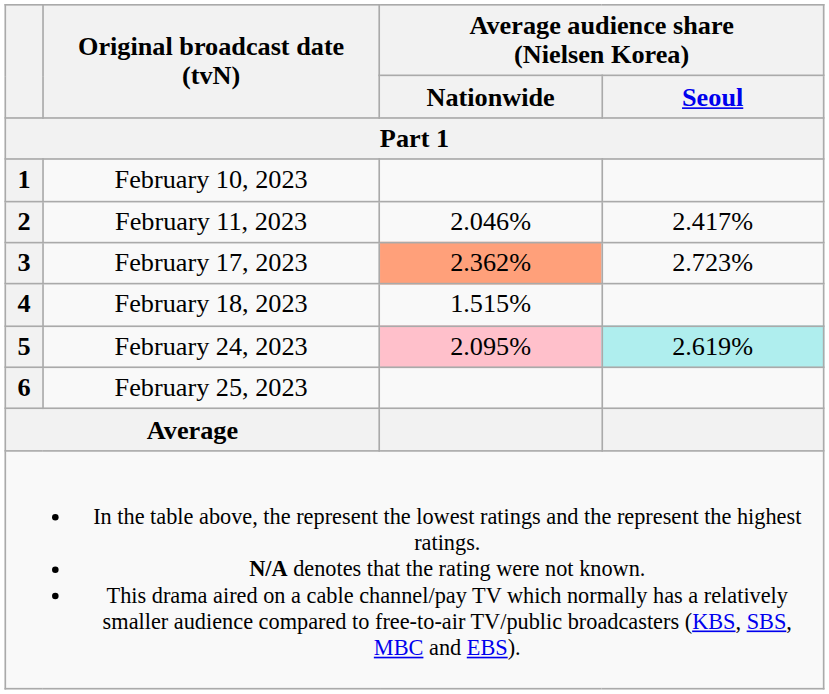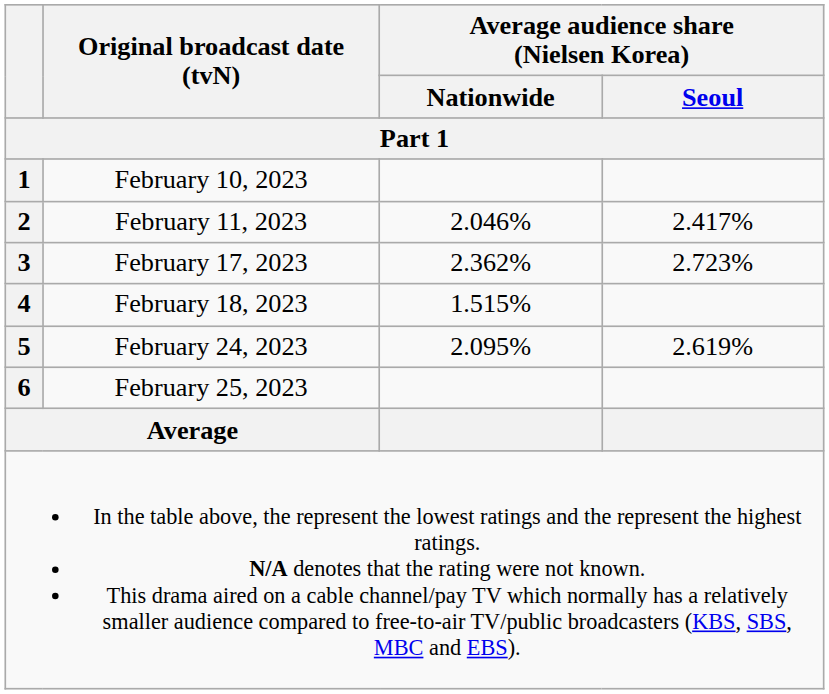(491, 262) lightsalmon background -> (491, 262) no background
(491, 346) pink background -> (491, 346) no background
(713, 346) paleturquoise background -> (713, 346) no background
